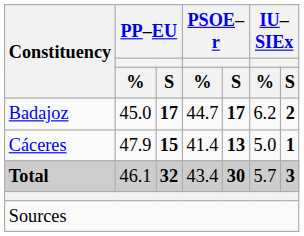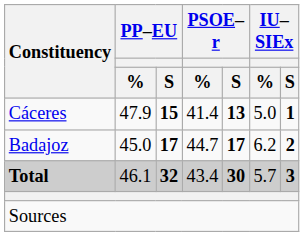rows swapped: (39, 113) <-> (38, 144)
